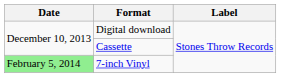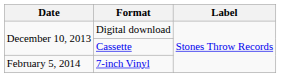(44, 64) lightgreen background -> (44, 64) no background
